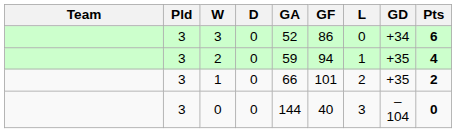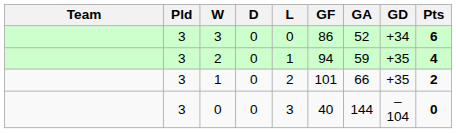columns swapped: (362, 15) <-> (290, 15)
